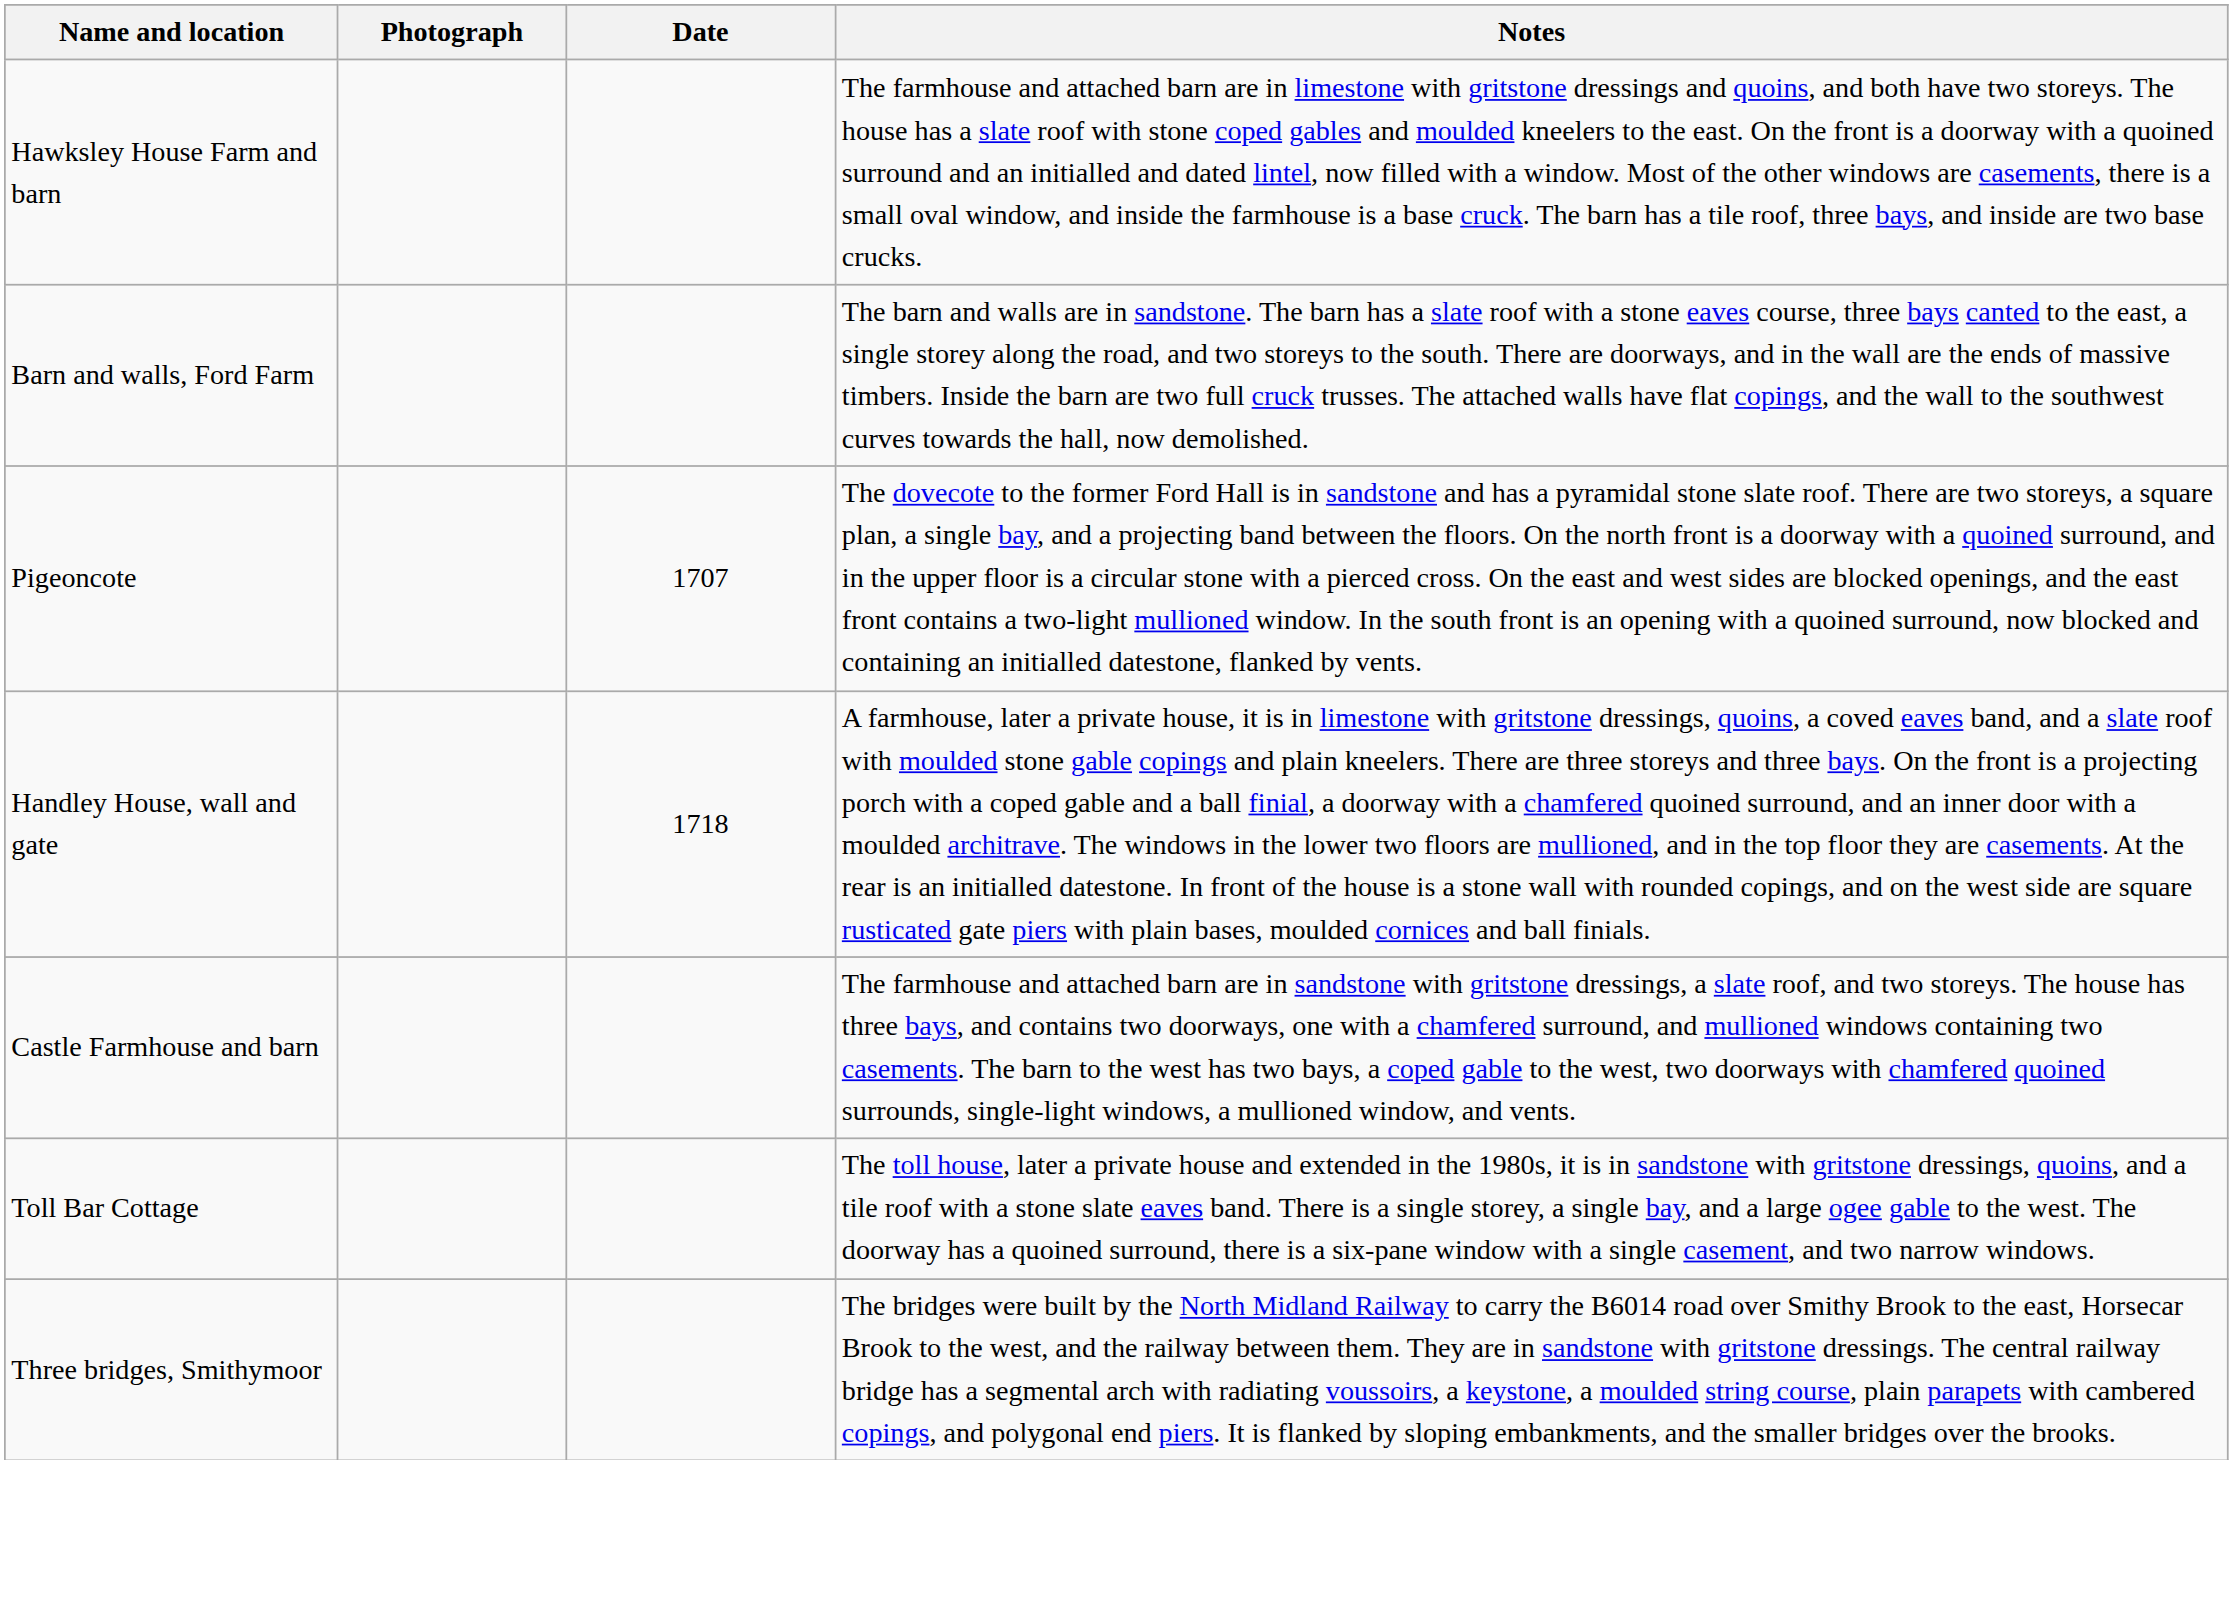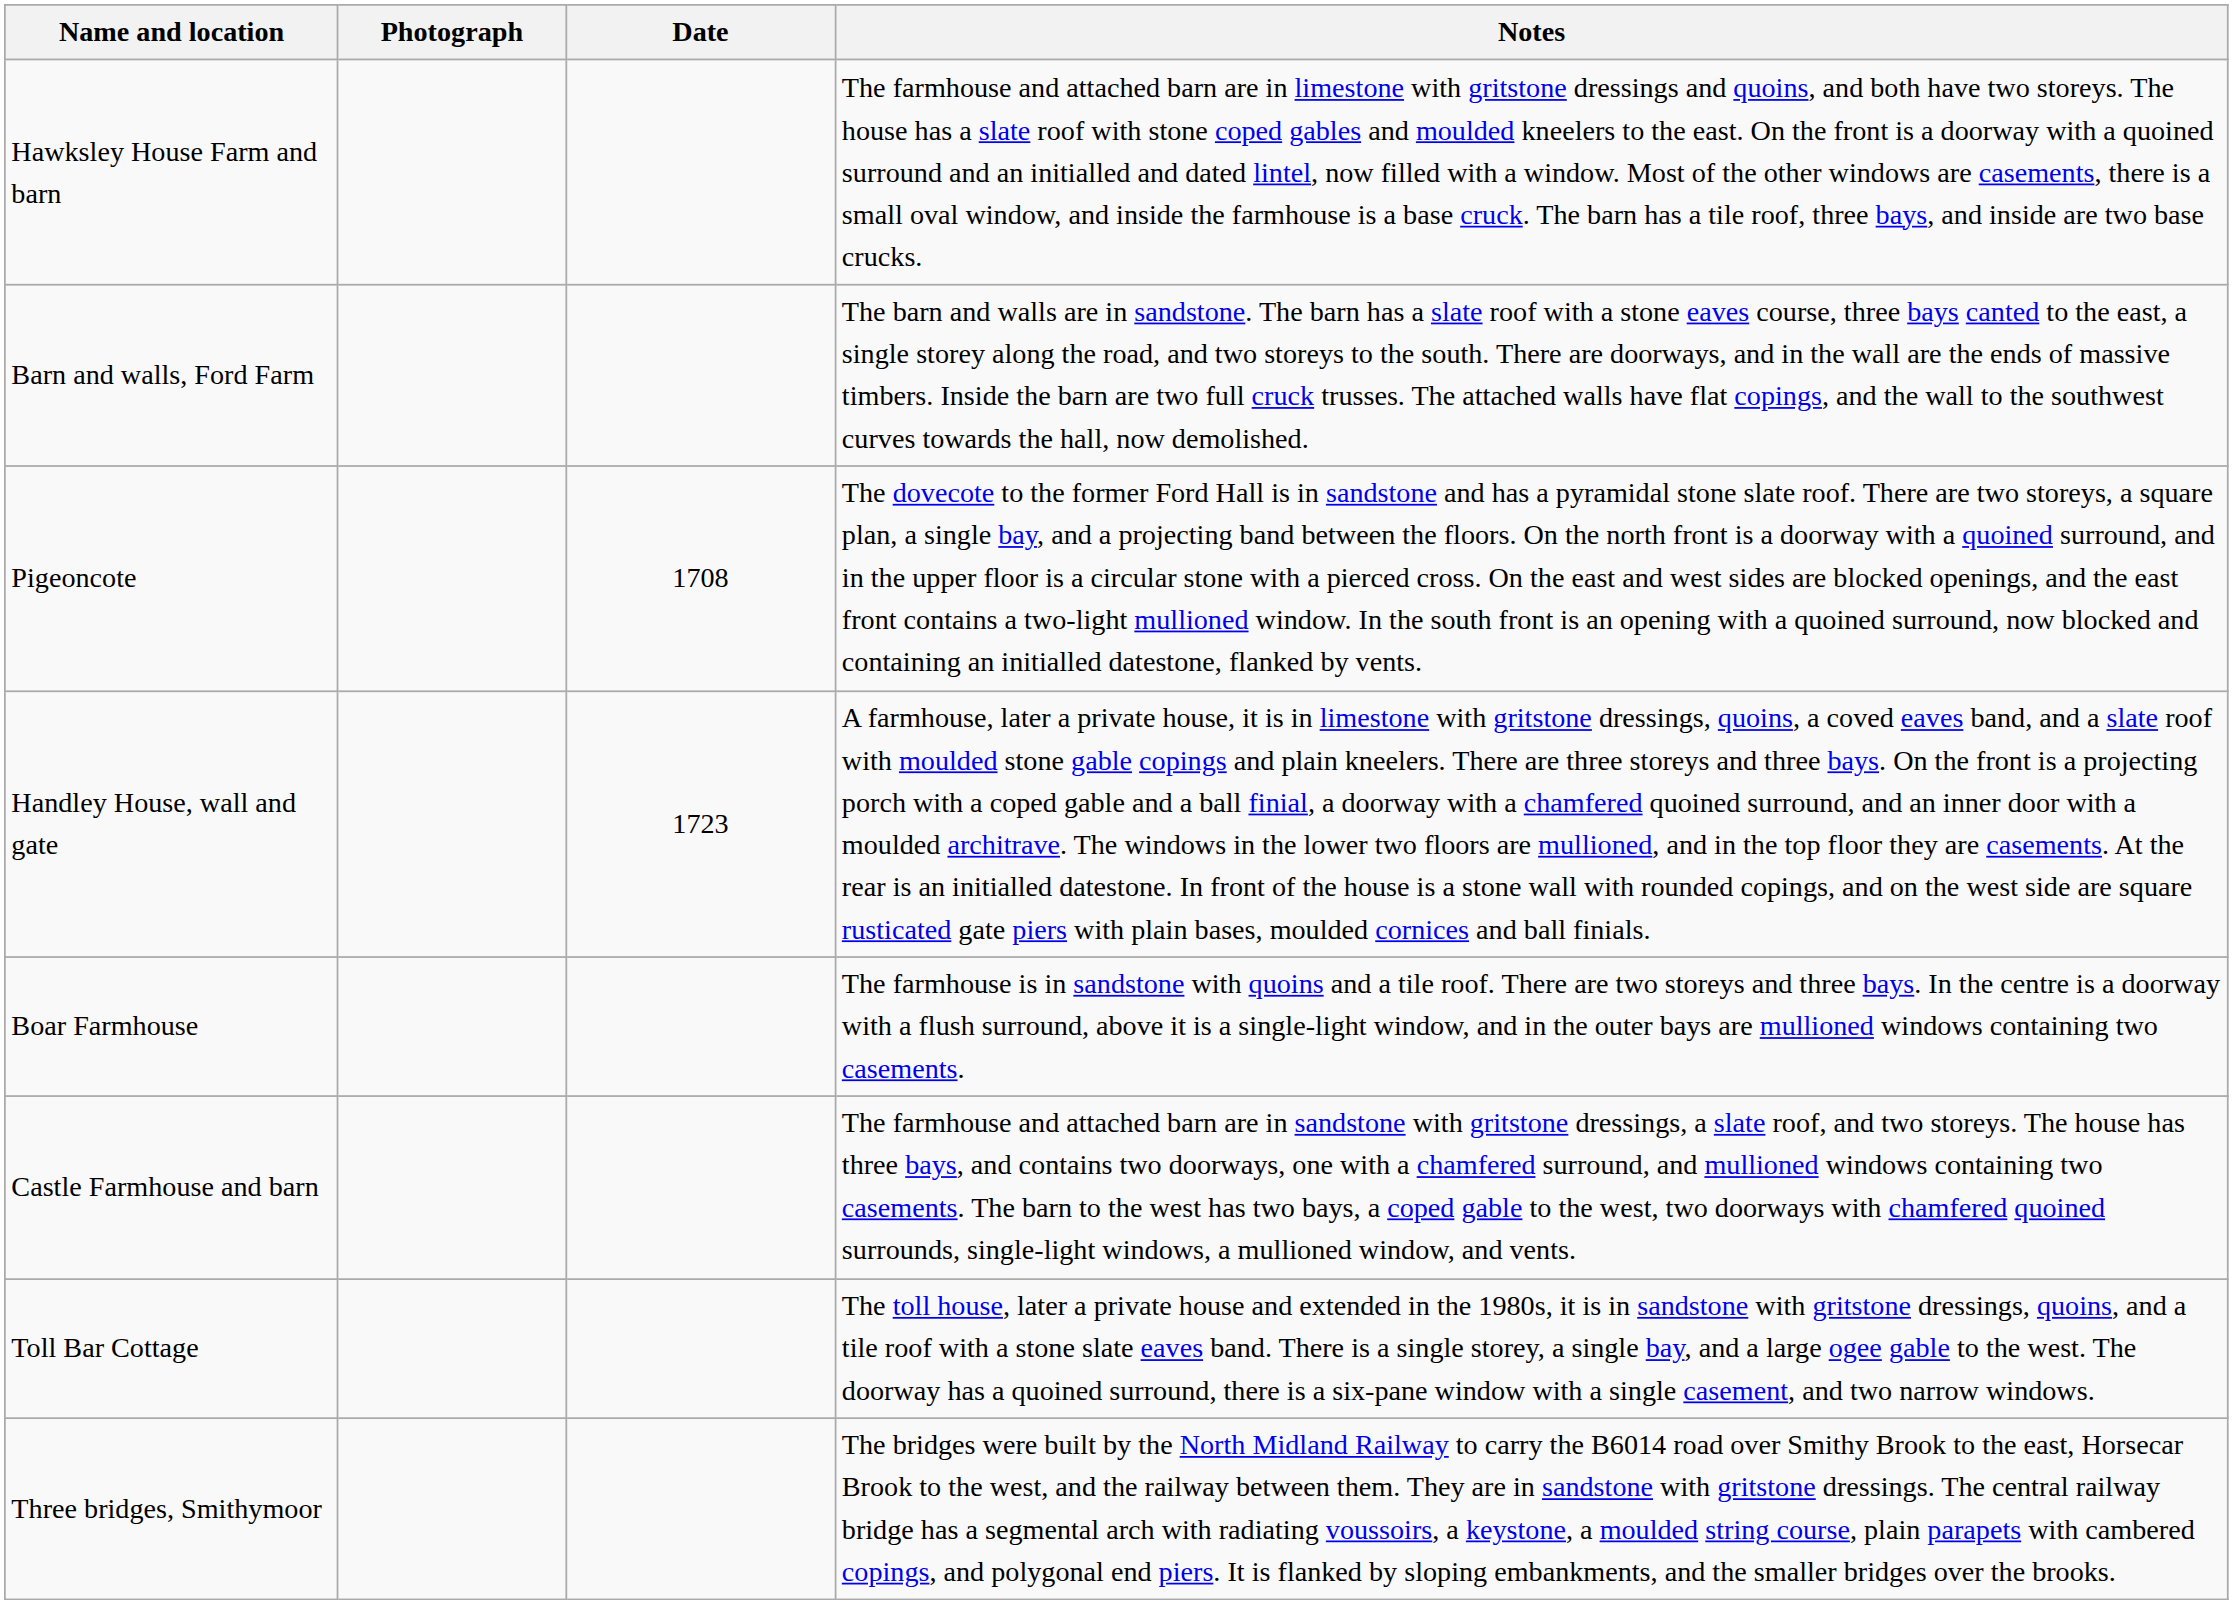(700, 577) 1707 -> (700, 577) 1708
(700, 823) 1718 -> (700, 823) 1723
+ row: (105, 1026)
